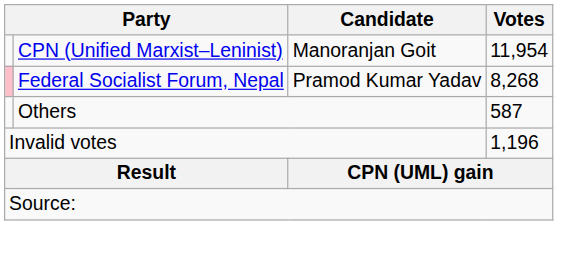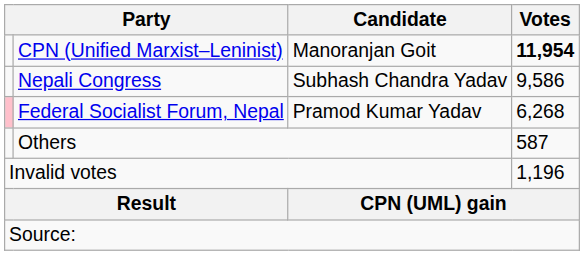(519, 50) normal -> (545, 50) bold
+ row: (90, 81)
(515, 81) 8,268 -> (540, 111) 6,268
